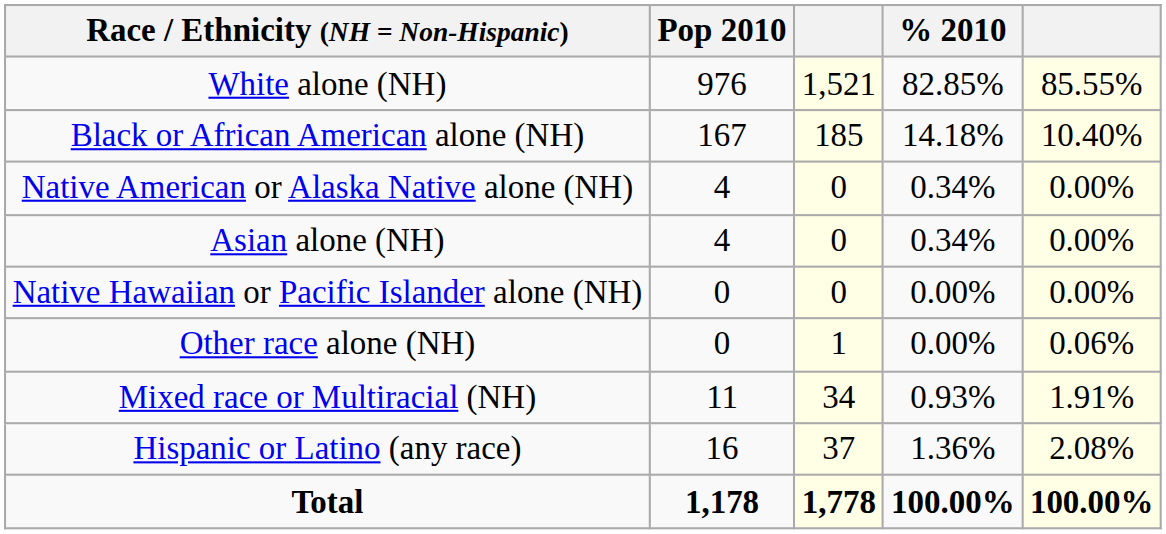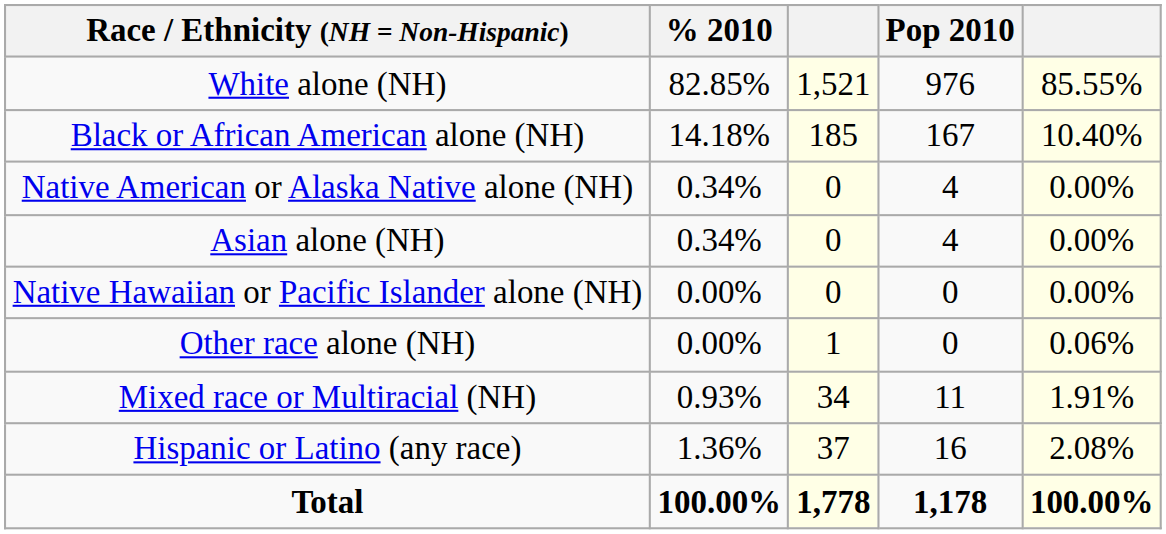columns swapped: (722, 30) <-> (953, 30)
